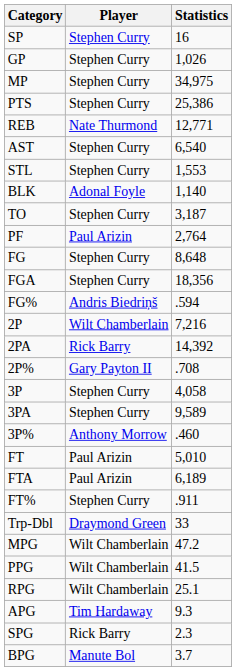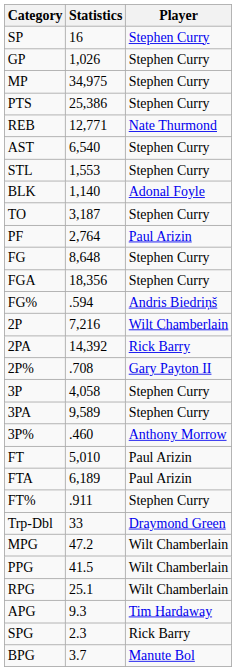columns swapped: (119, 15) <-> (202, 15)
